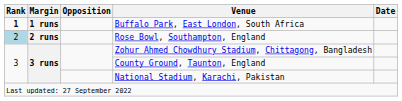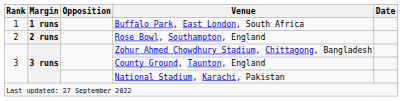(16, 24) bold -> (16, 24) normal
(16, 37) lightblue background -> (16, 37) no background
